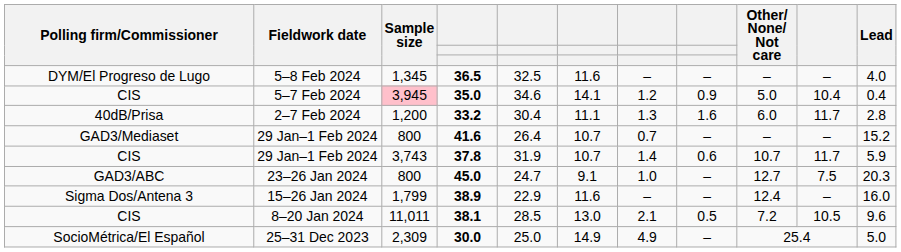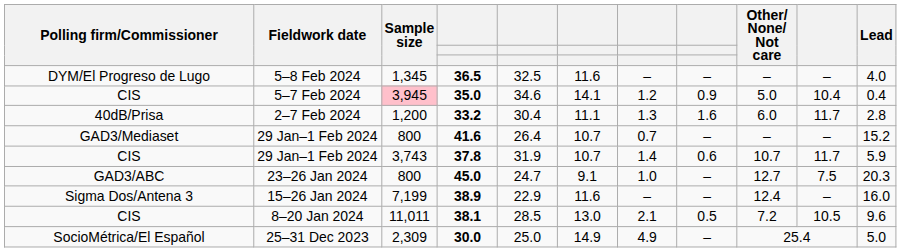(409, 197) 1,799 -> (409, 197) 7,199
